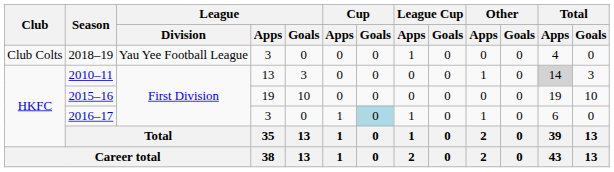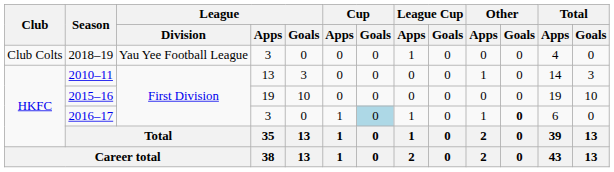(555, 75) lightgrey background -> (555, 75) no background
(519, 116) normal -> (519, 116) bold
